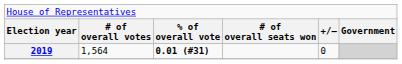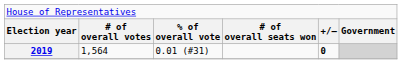(182, 51) bold -> (182, 51) normal
(323, 51) normal -> (323, 51) bold
